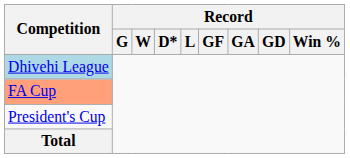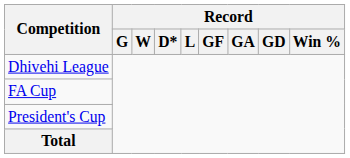(58, 66) lightblue background -> (58, 66) no background
(32, 91) lightsalmon background -> (32, 91) no background
